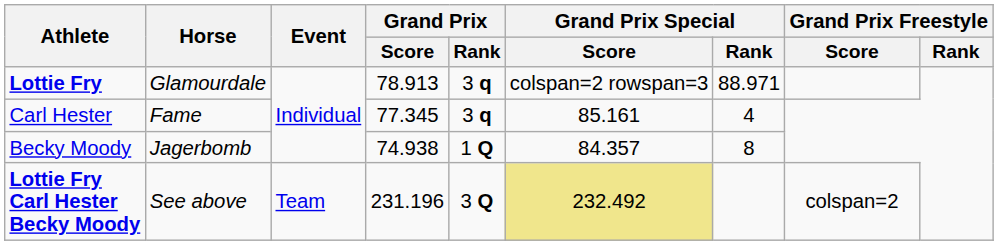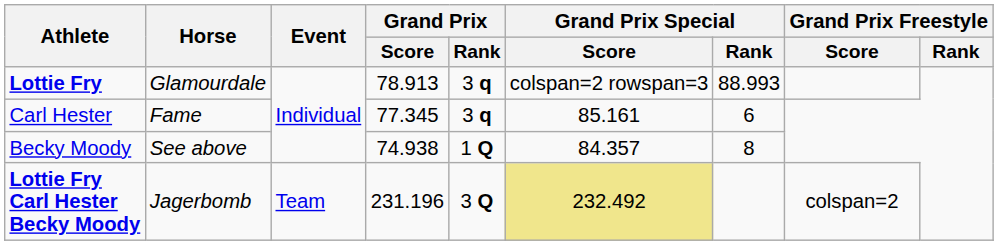(749, 83) 88.971 -> (749, 83) 88.993
(749, 116) 4 -> (749, 116) 6
(201, 148) Jagerbomb -> (198, 148) See above
(198, 202) See above -> (201, 202) Jagerbomb
